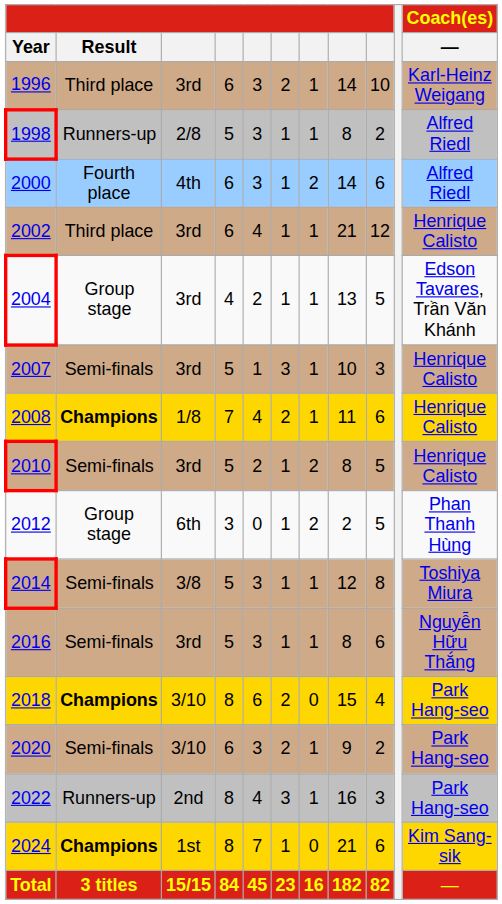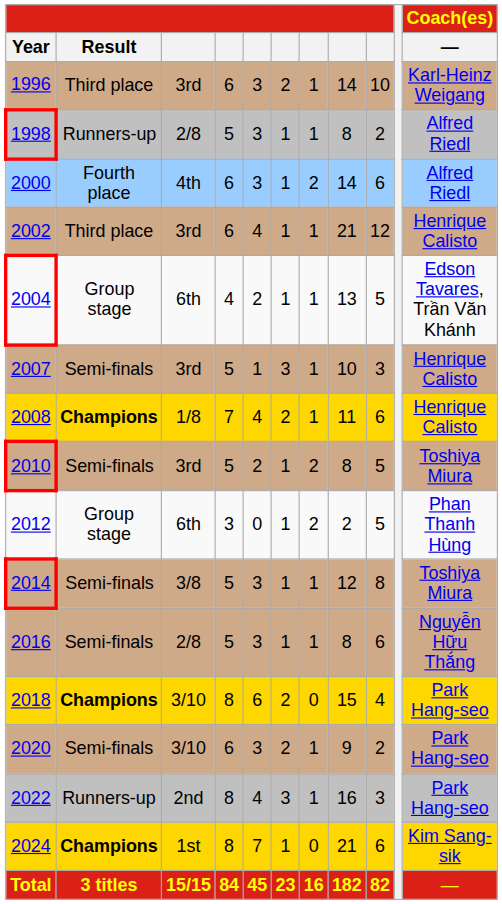(188, 300) 3rd -> (188, 300) 6th
(450, 466) Henrique Calisto -> (450, 466) Toshiya Miura
(188, 641) 3rd -> (188, 641) 2/8
